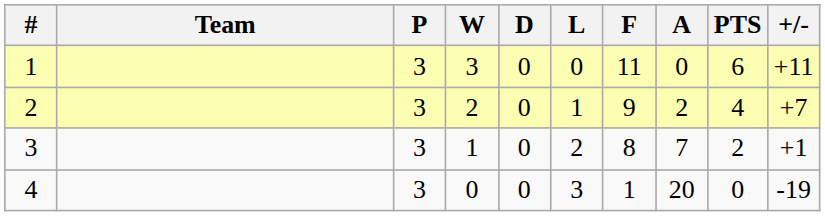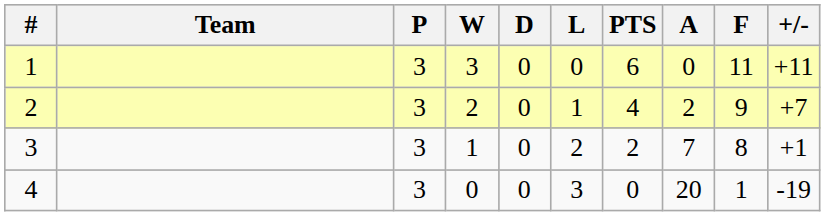columns swapped: (629, 25) <-> (738, 25)
